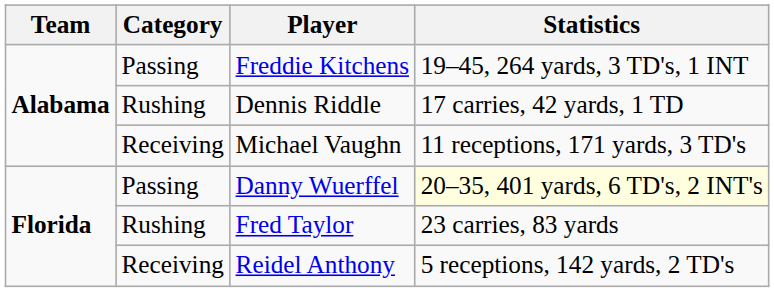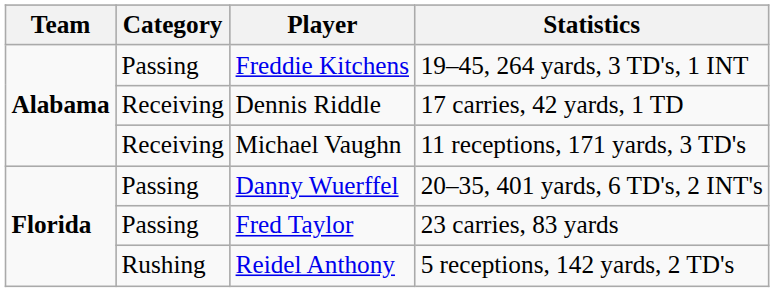(164, 105) Rushing -> (173, 105) Receiving
(592, 185) lightyellow background -> (592, 185) no background
(164, 225) Rushing -> (160, 225) Passing
(173, 265) Receiving -> (164, 265) Rushing
